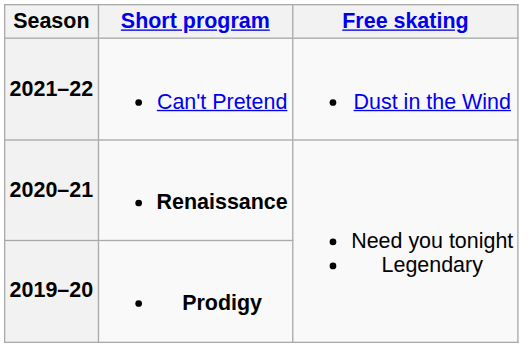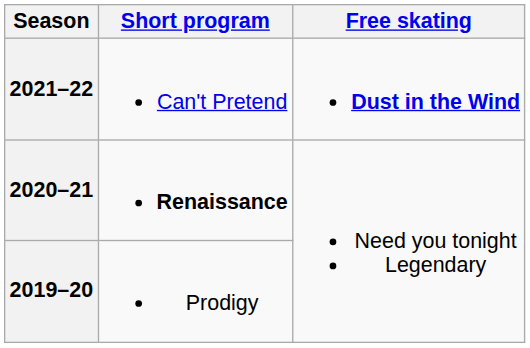(405, 101) normal -> (409, 101) bold
(195, 303) bold -> (195, 303) normal
